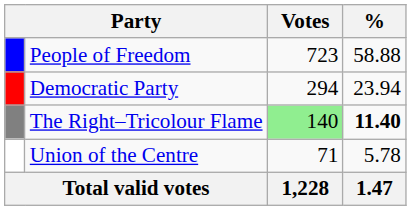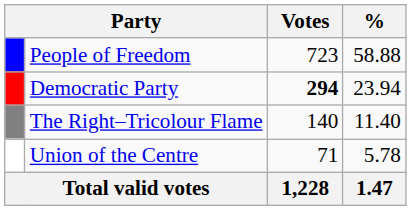(322, 88) normal -> (322, 88) bold
(322, 121) lightgreen background -> (322, 121) no background
(378, 121) bold -> (377, 121) normal
